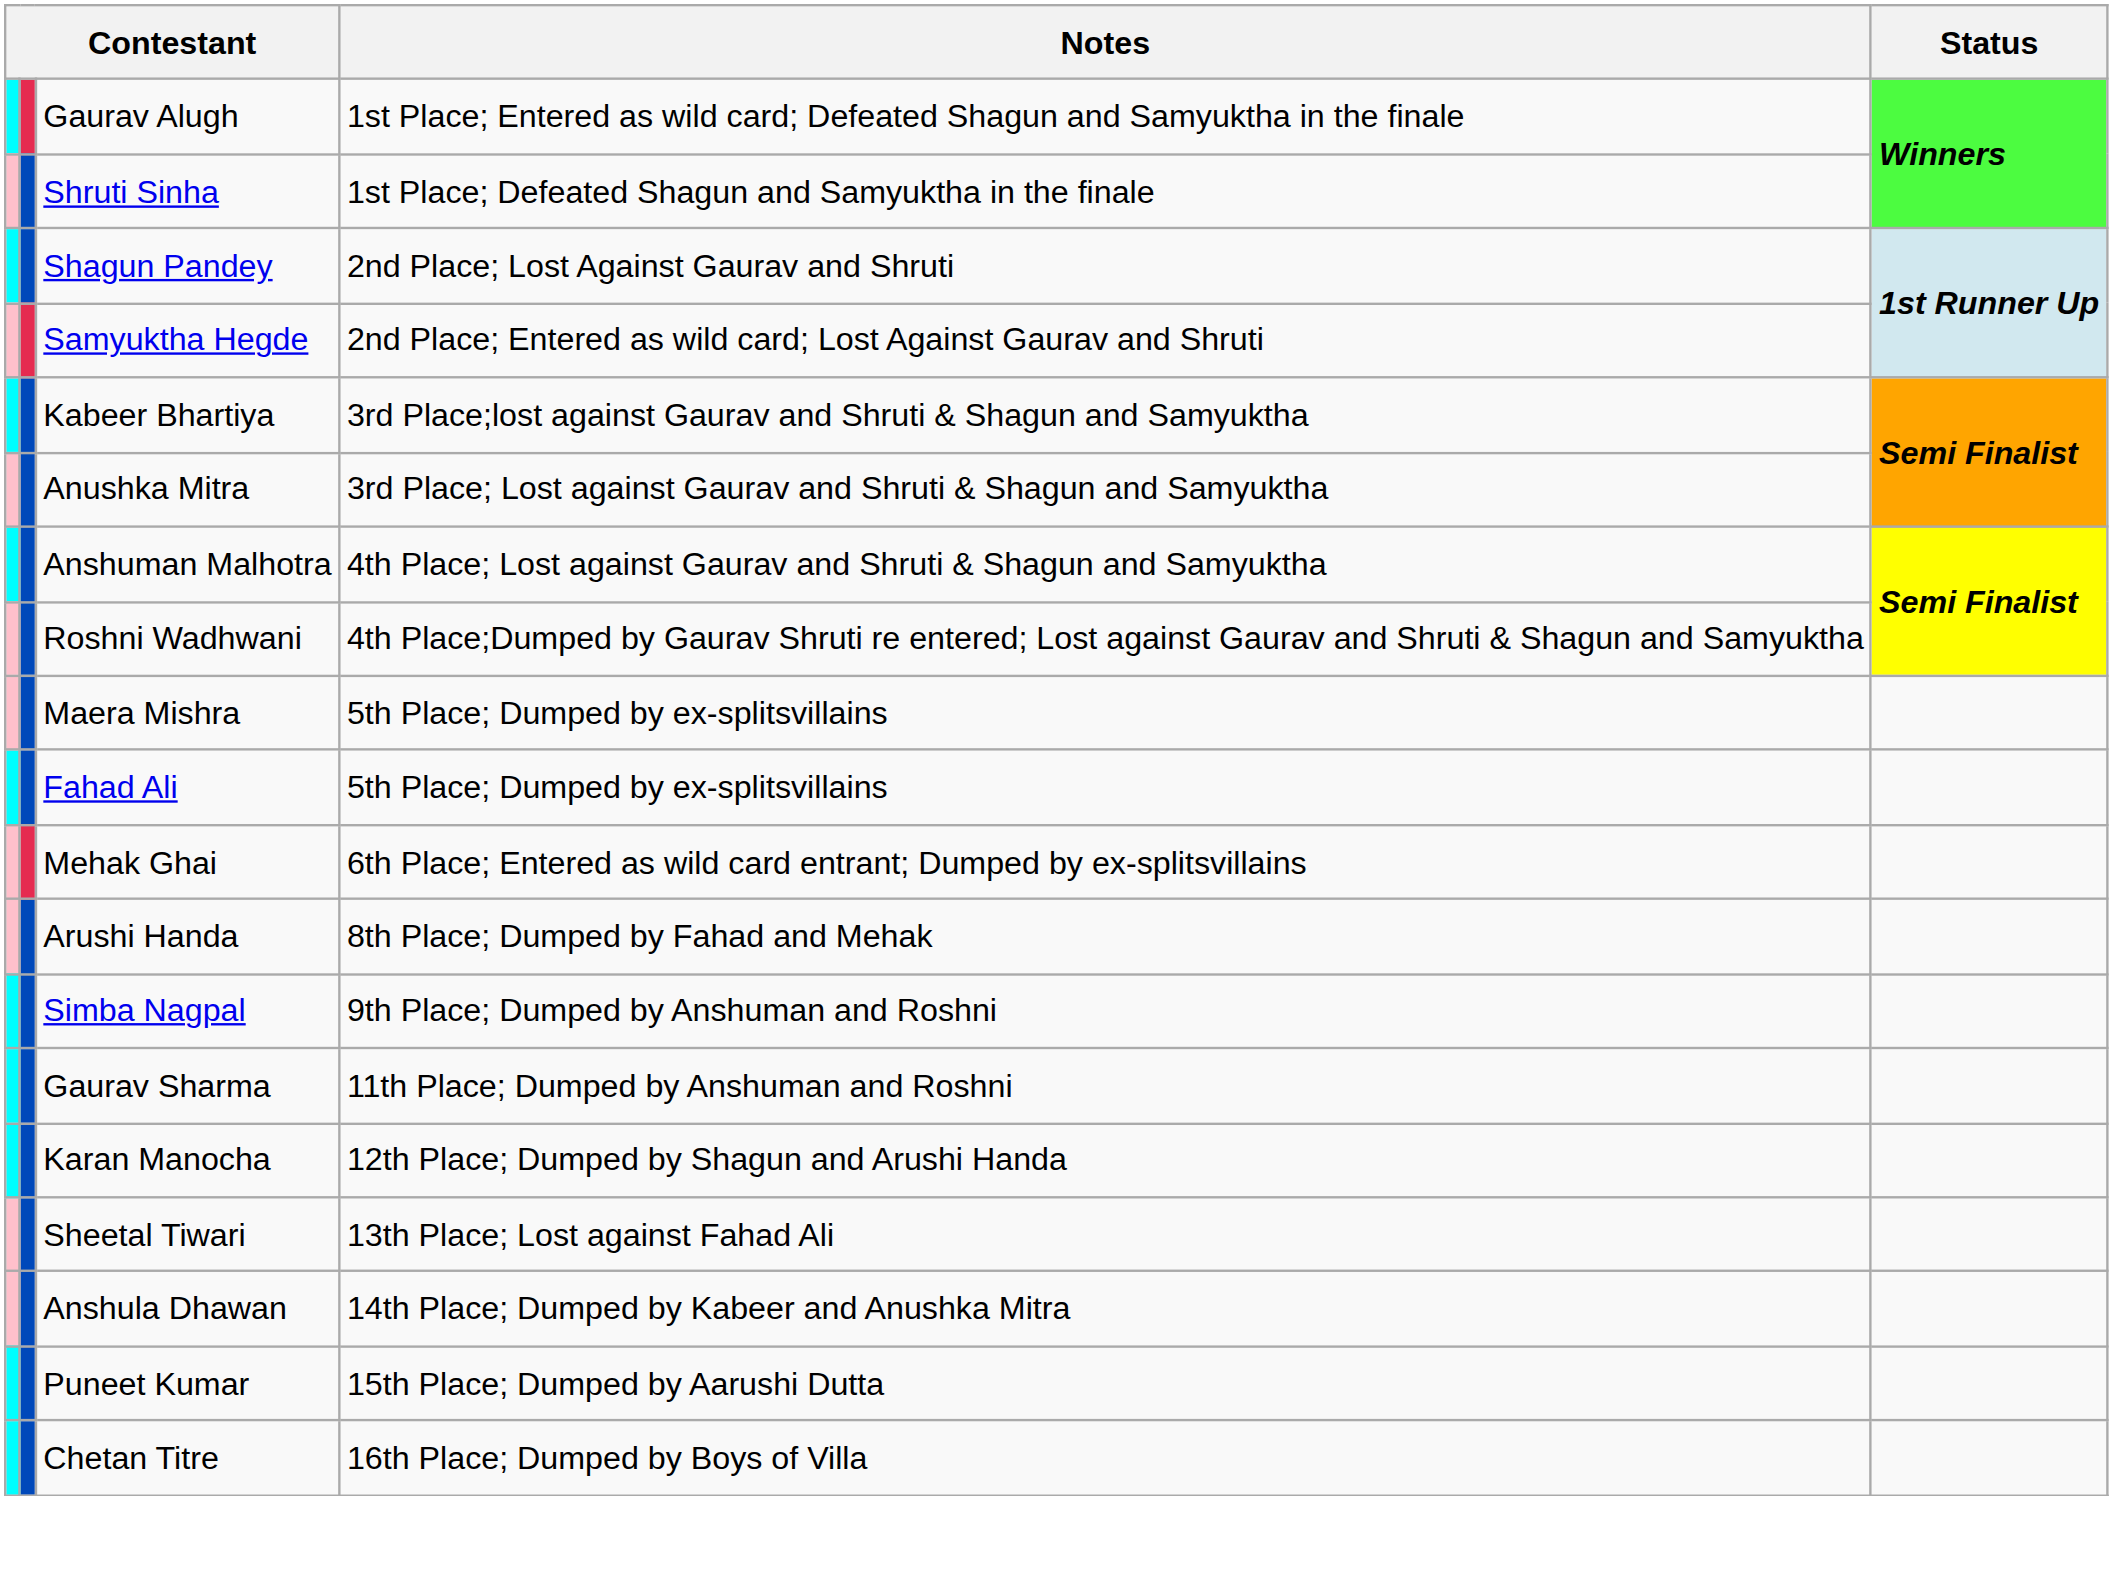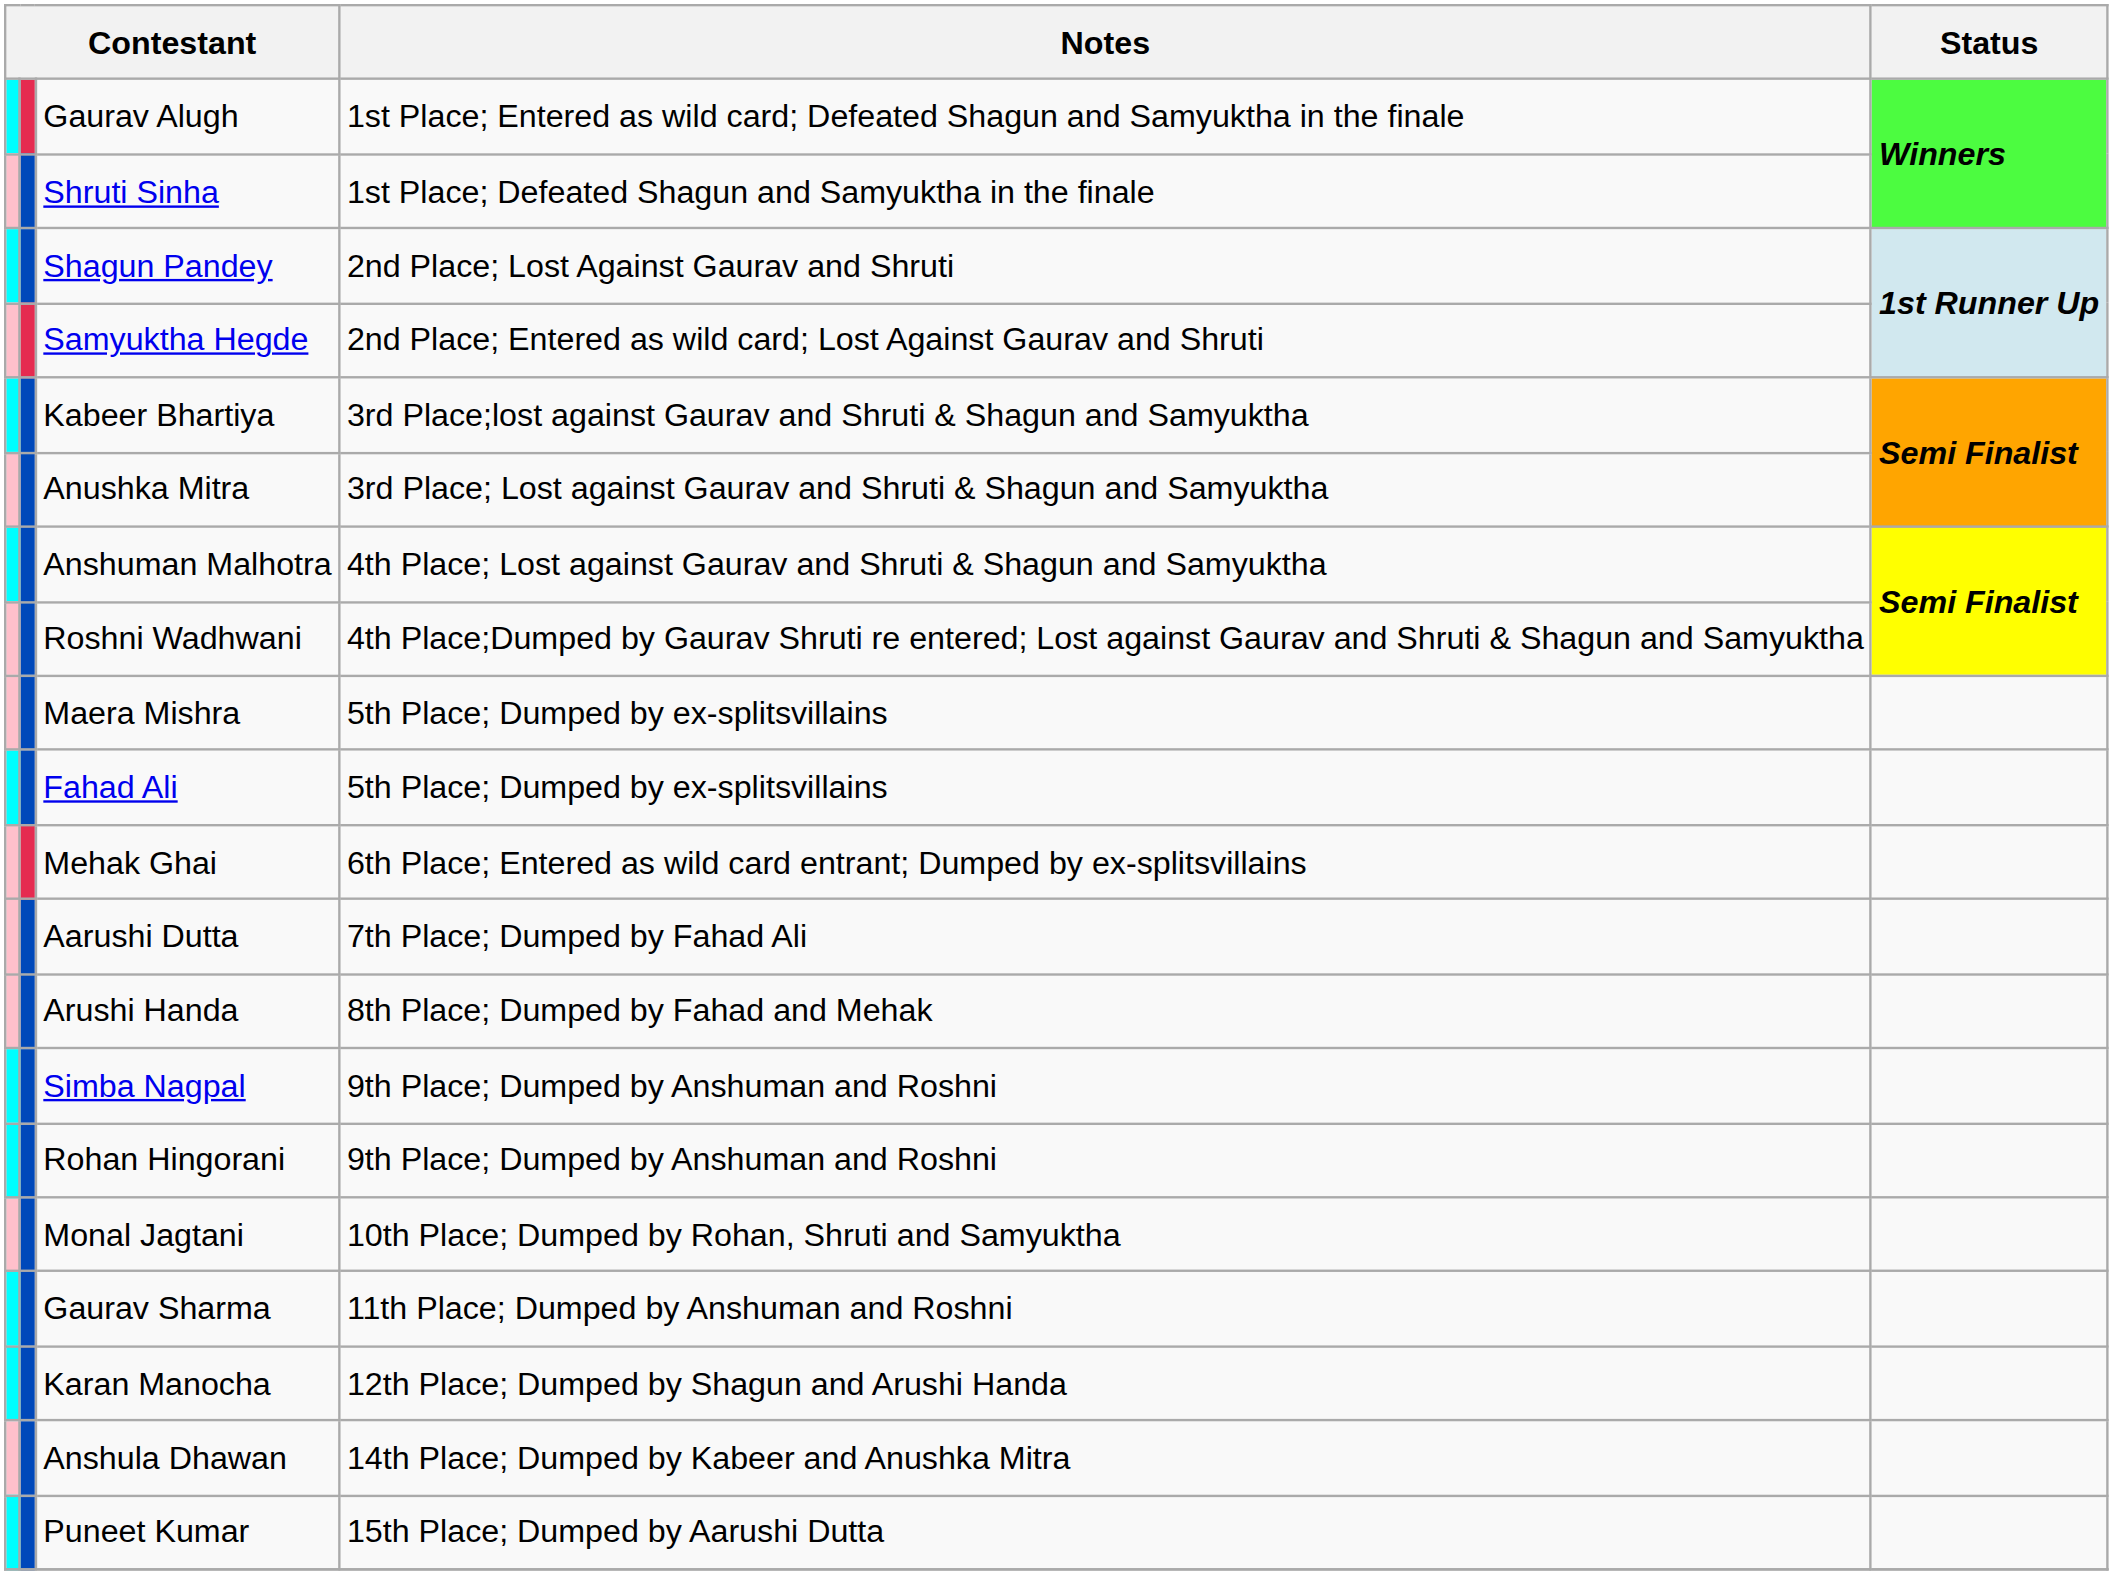+ row: (141, 936)
+ row: (164, 1160)
+ row: (144, 1234)
- row: (145, 1234)
- row: (131, 1458)
